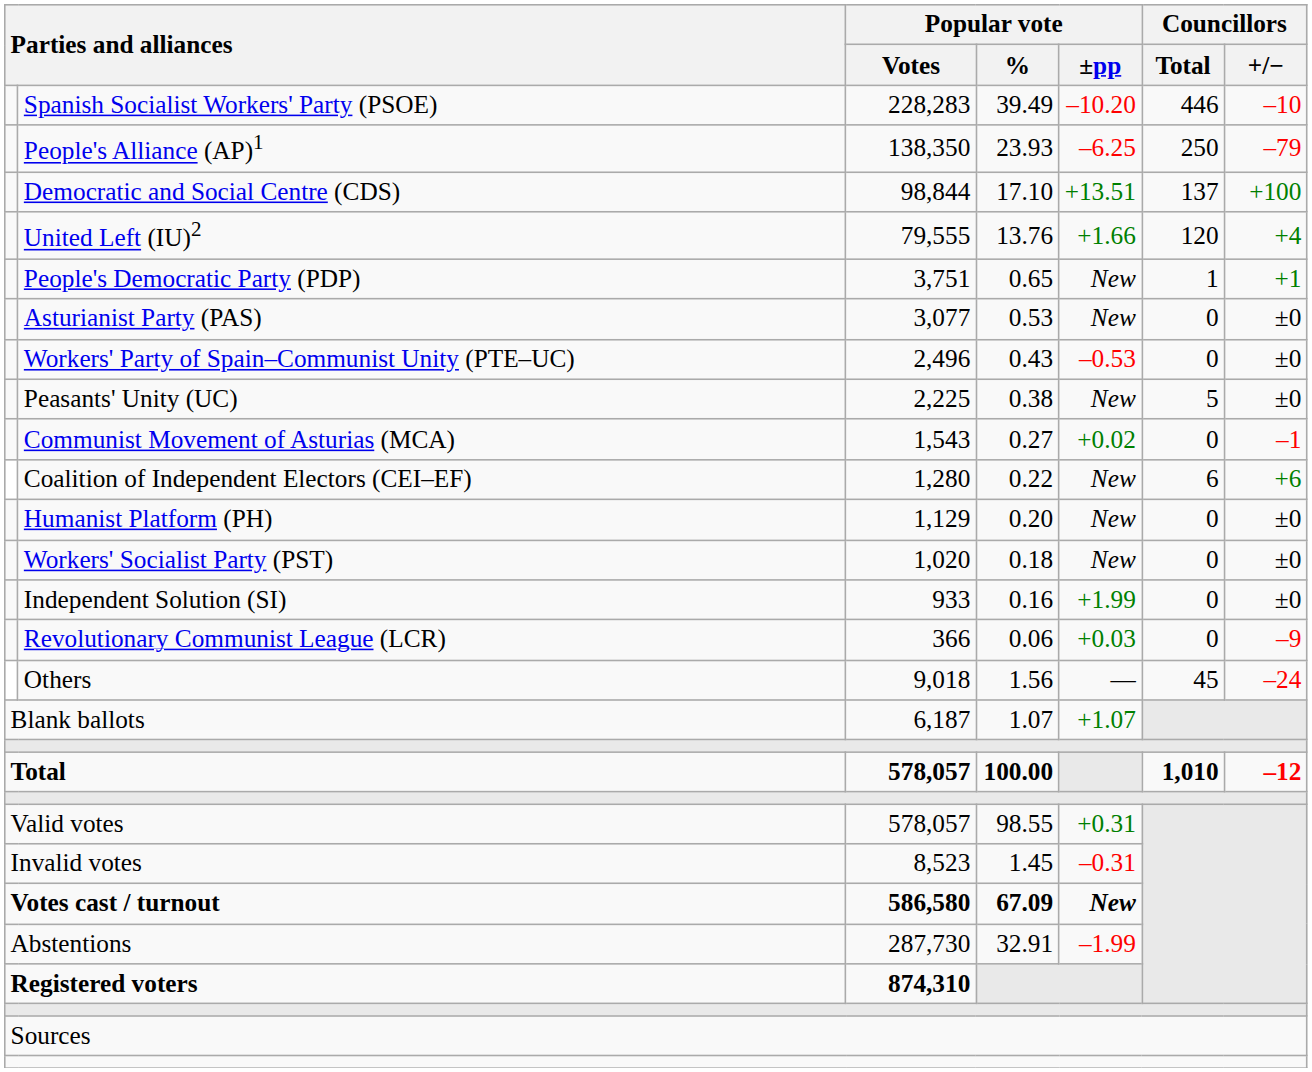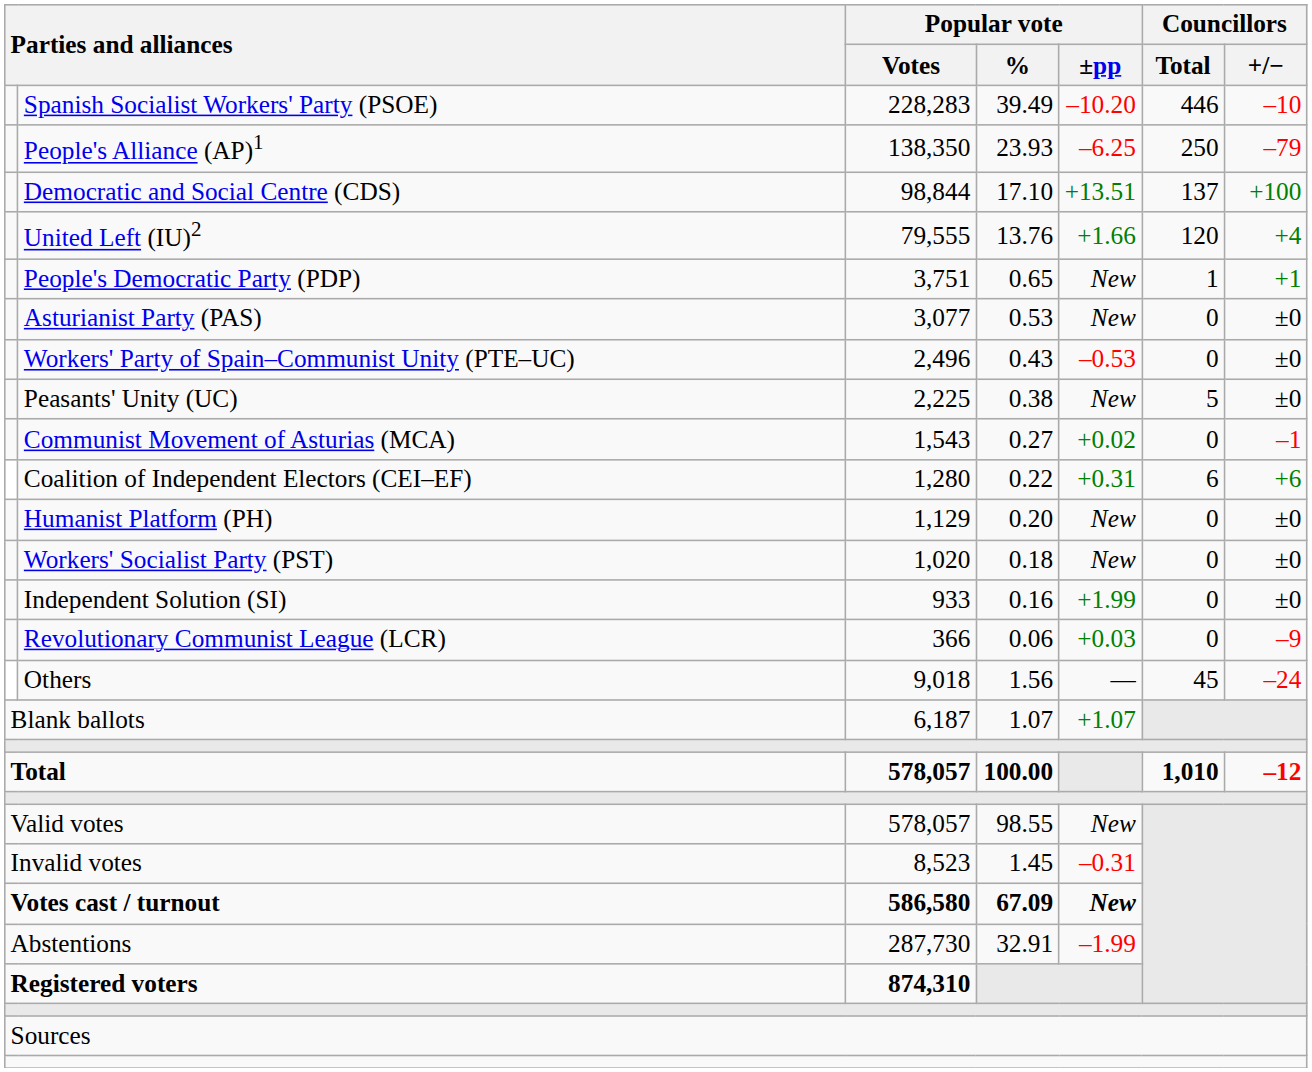(1113, 479) New -> (1107, 479) +0.31
(1107, 823) +0.31 -> (1113, 823) New
